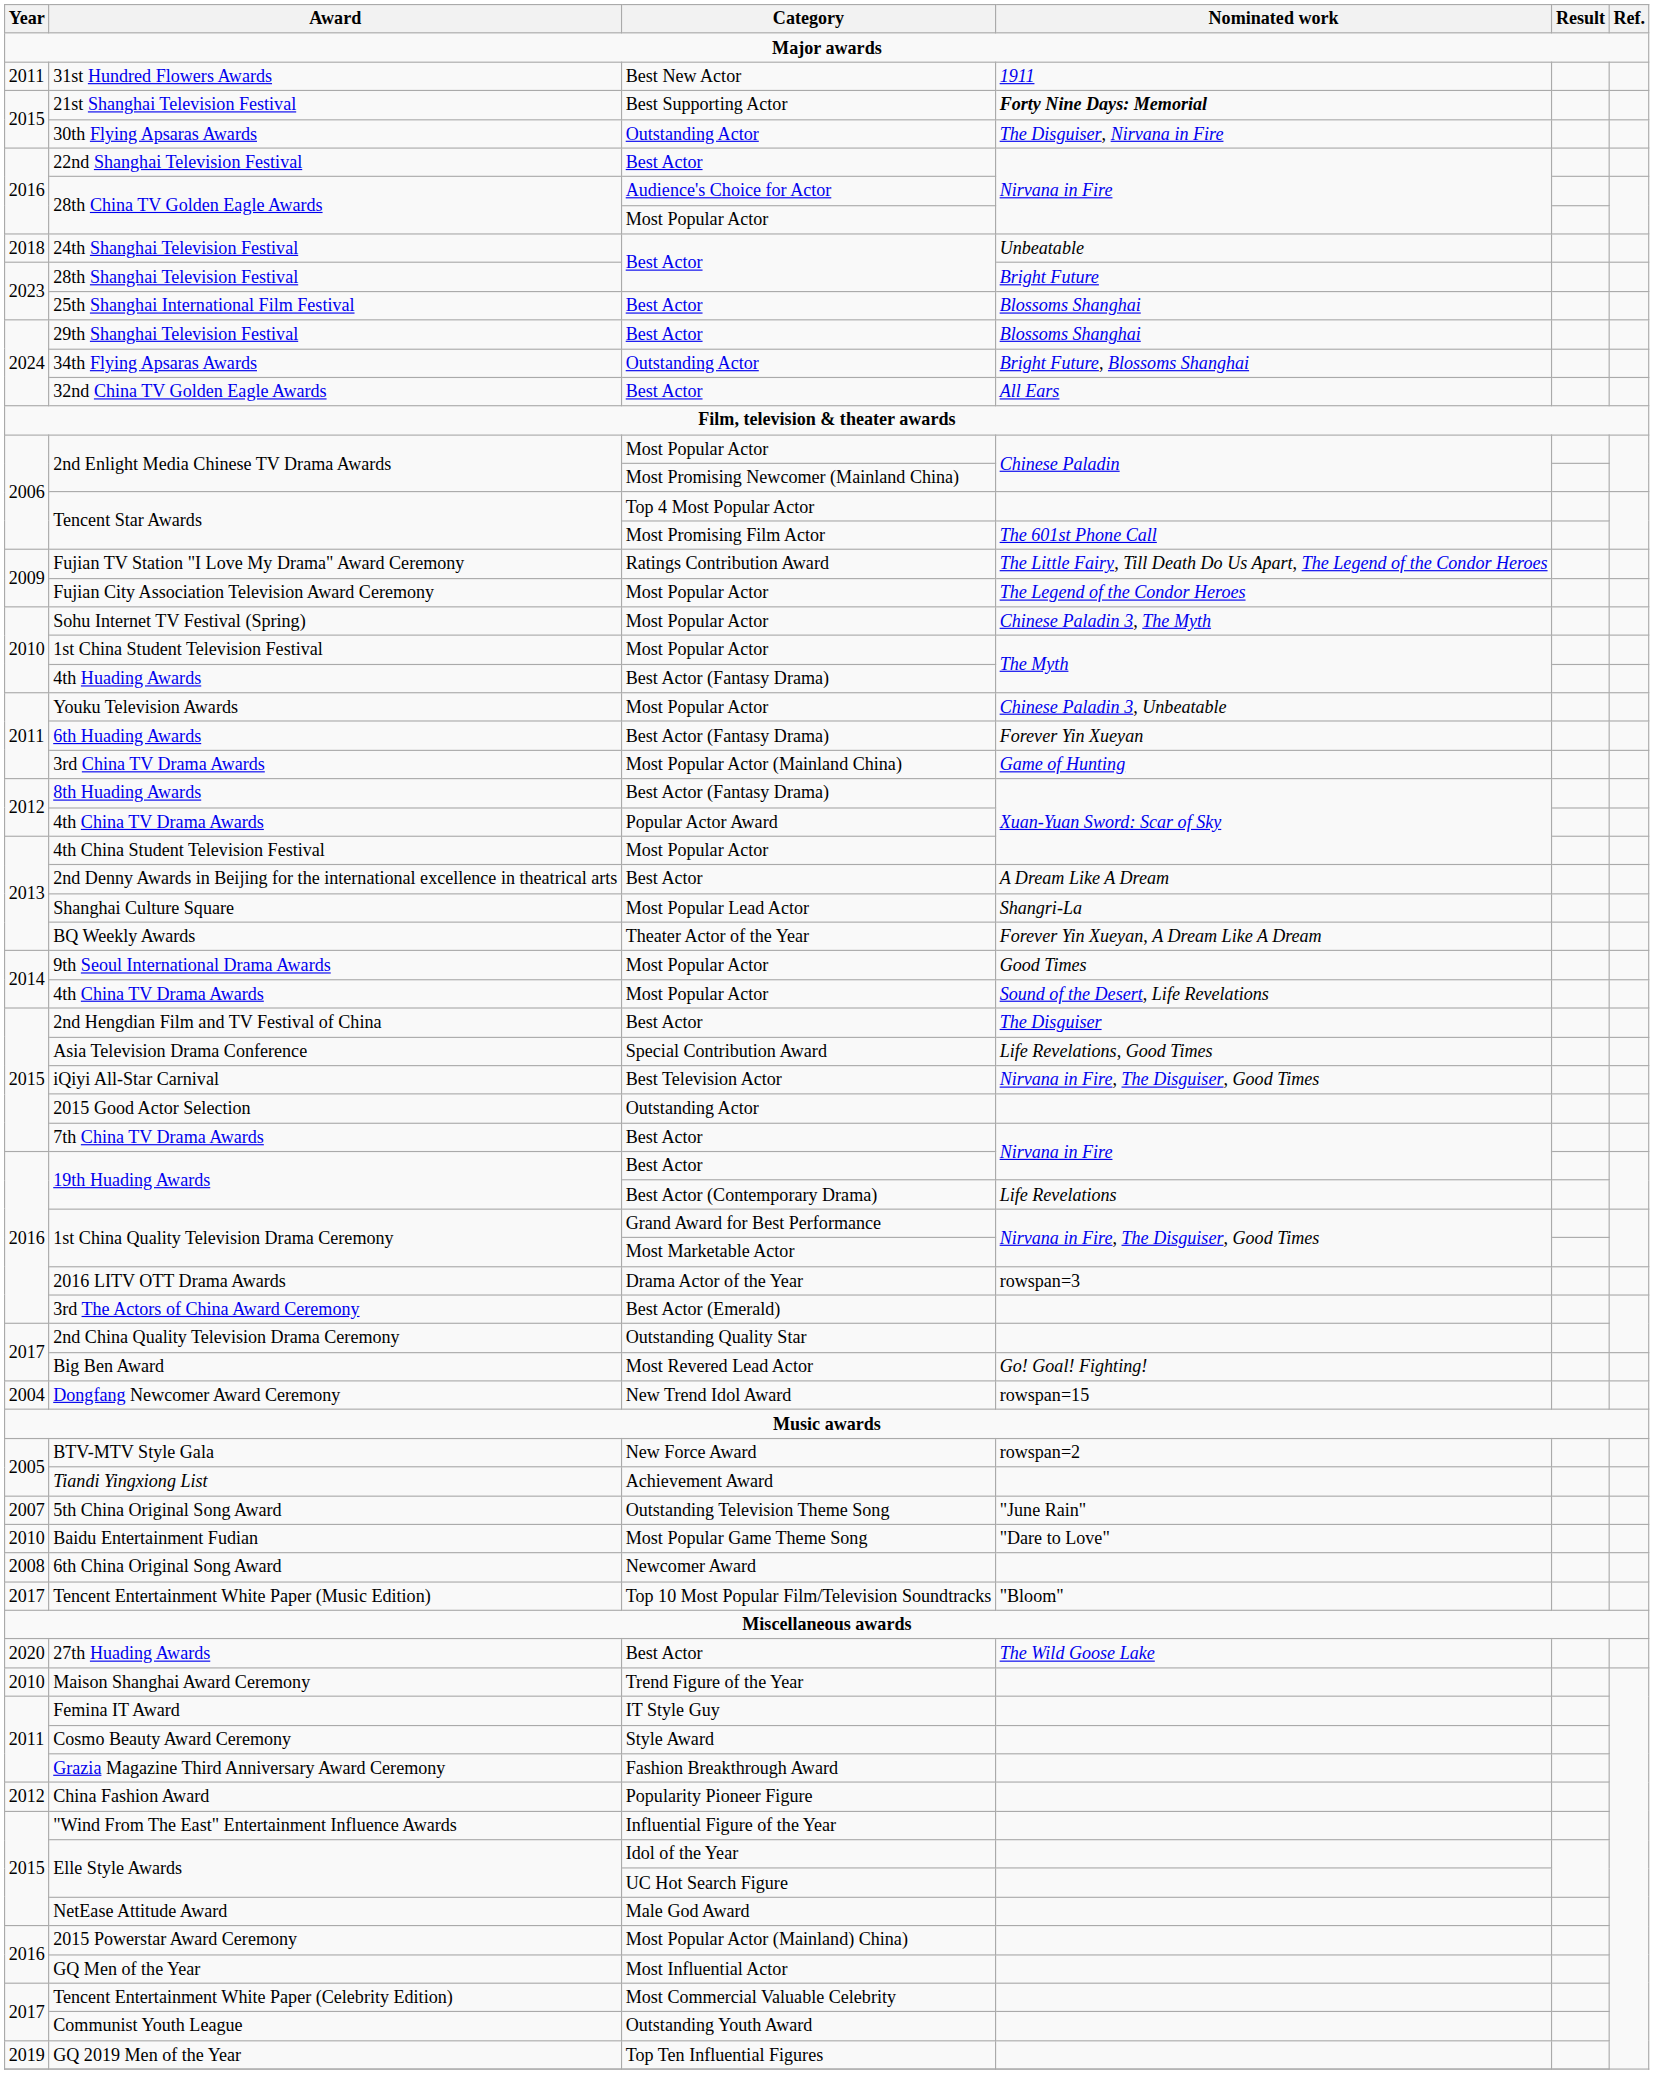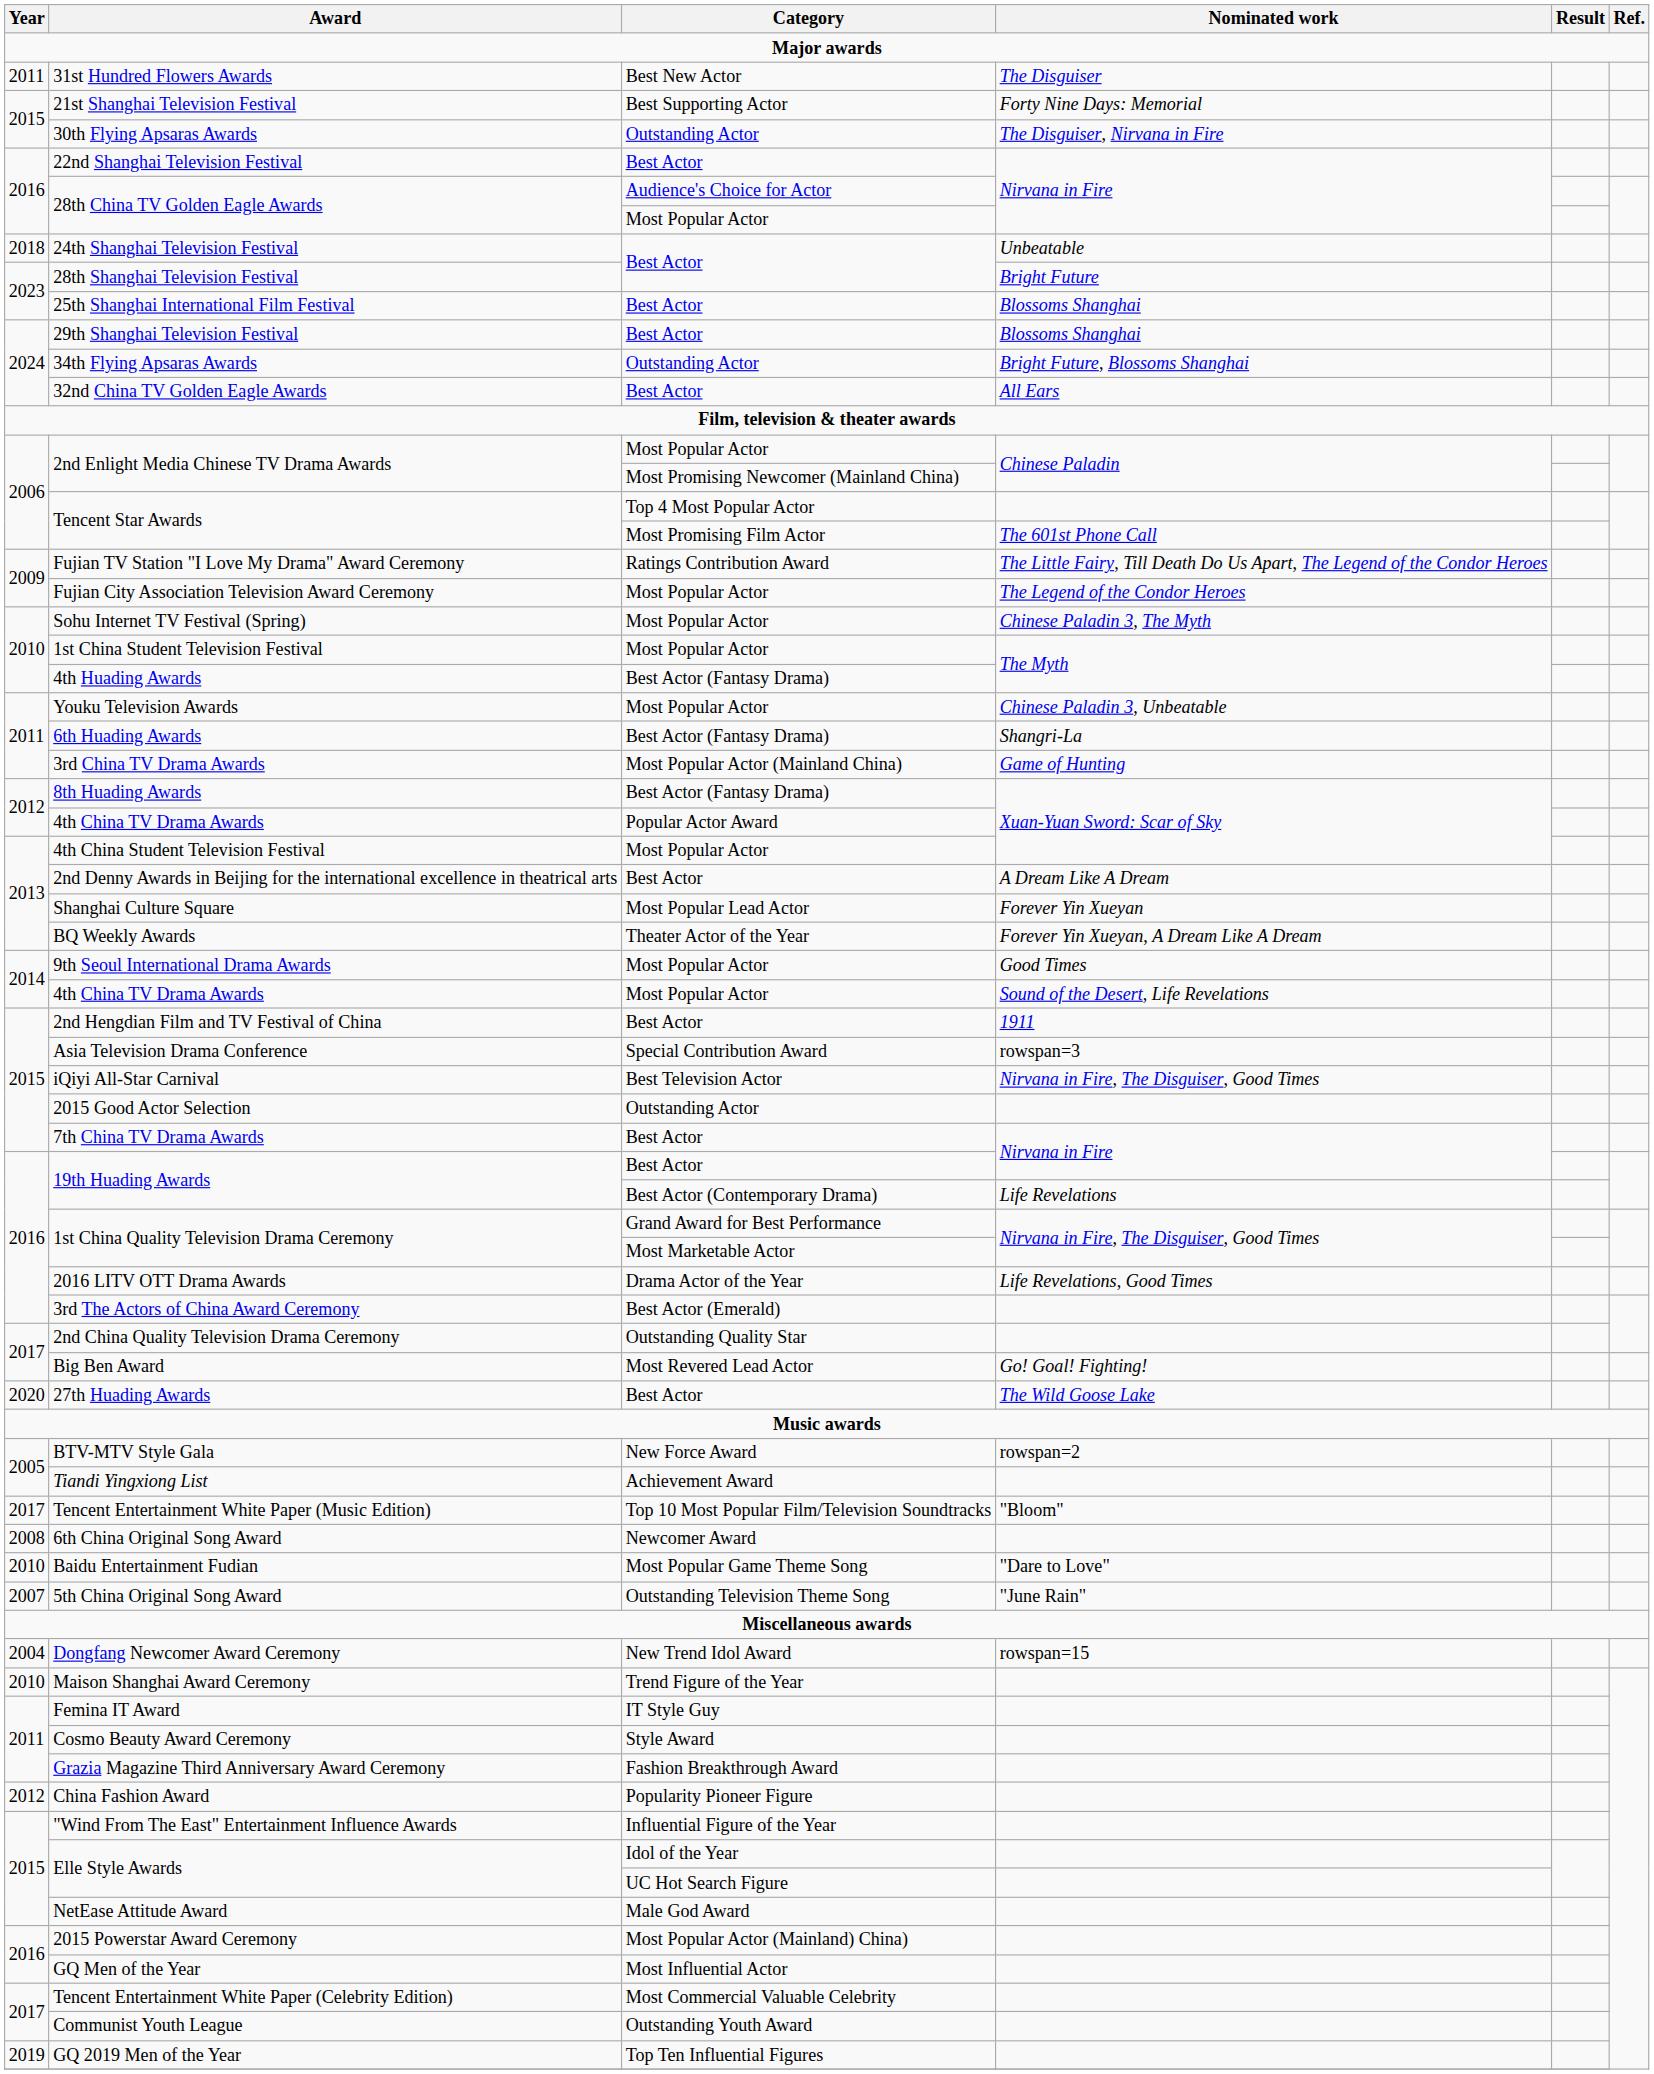(1017, 76) 1911 -> (1051, 76) The Disguiser
(1103, 104) bold -> (1101, 104) normal
(1071, 735) Forever Yin Xueyan -> (1041, 735) Shangri-La
(1041, 907) Shangri-La -> (1071, 907) Forever Yin Xueyan
(1051, 1022) The Disguiser -> (1017, 1022) 1911
(1106, 1051) Life Revelations, Good Times -> (1040, 1051) rowspan=3
(1040, 1280) rowspan=3 -> (1106, 1280) Life Revelations, Good Times
rows swapped: (132, 1653) <-> (197, 1395)
rows swapped: (167, 1509) <-> (242, 1595)
rows swapped: (167, 1567) <-> (156, 1538)
